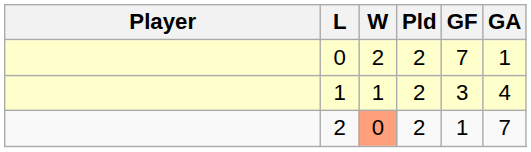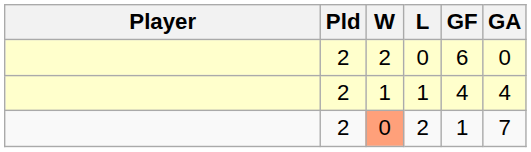columns swapped: (419, 22) <-> (340, 22)
(462, 57) 7 -> (462, 57) 6
(505, 57) 1 -> (505, 57) 0
(462, 92) 3 -> (462, 92) 4
